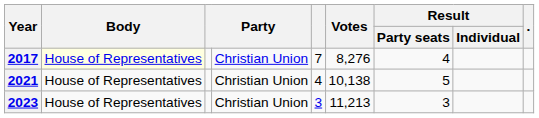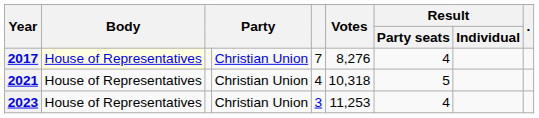(349, 81) 10,138 -> (349, 81) 10,318
(350, 102) 11,213 -> (350, 102) 11,253
(446, 102) 3 -> (446, 102) 4
